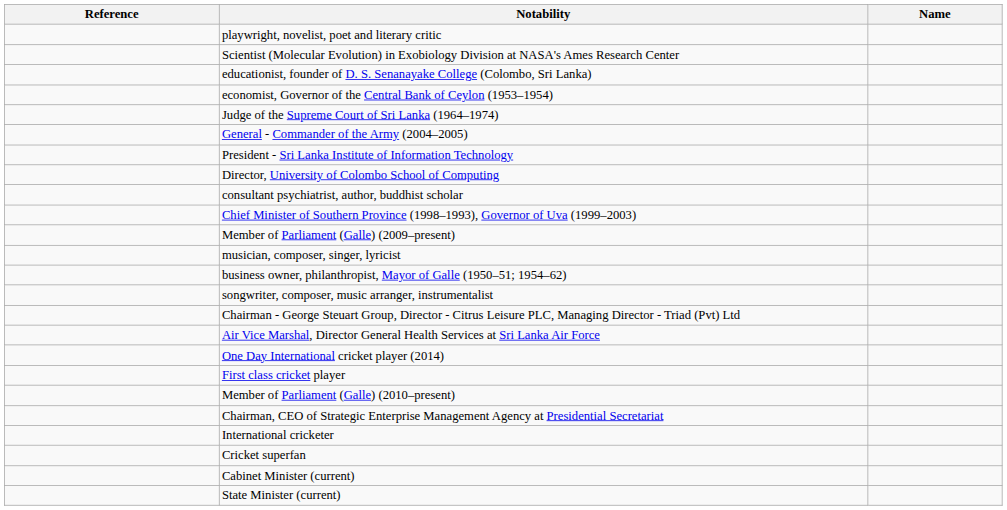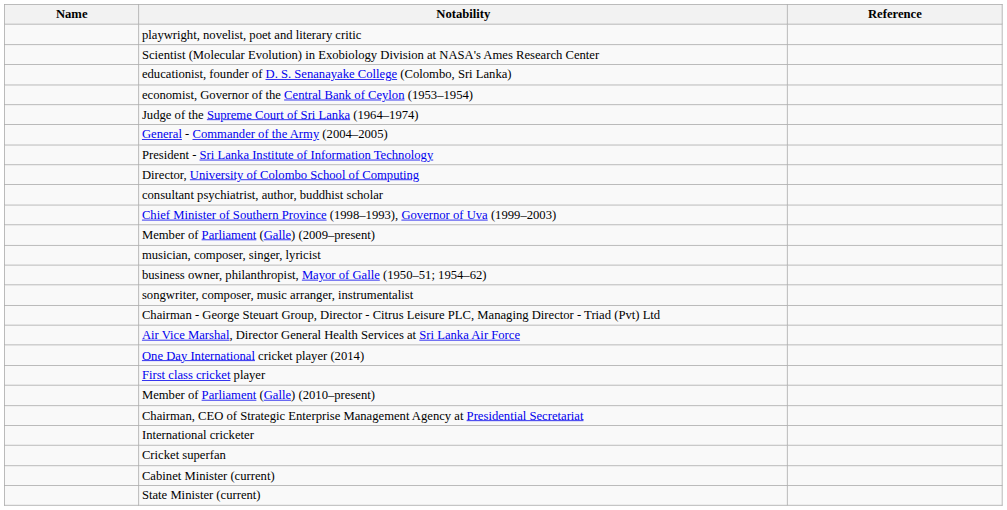columns swapped: (935, 14) <-> (112, 14)
